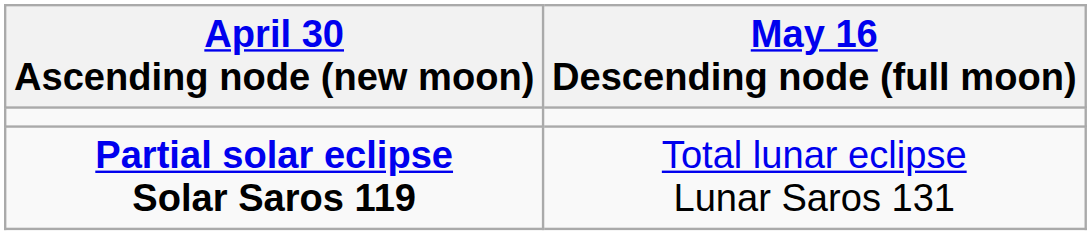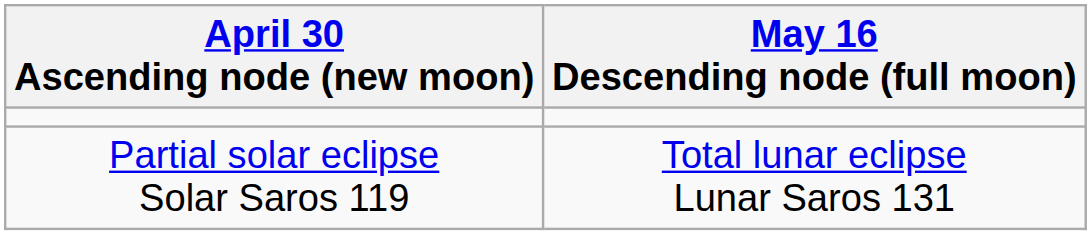(274, 176) bold -> (274, 176) normal
